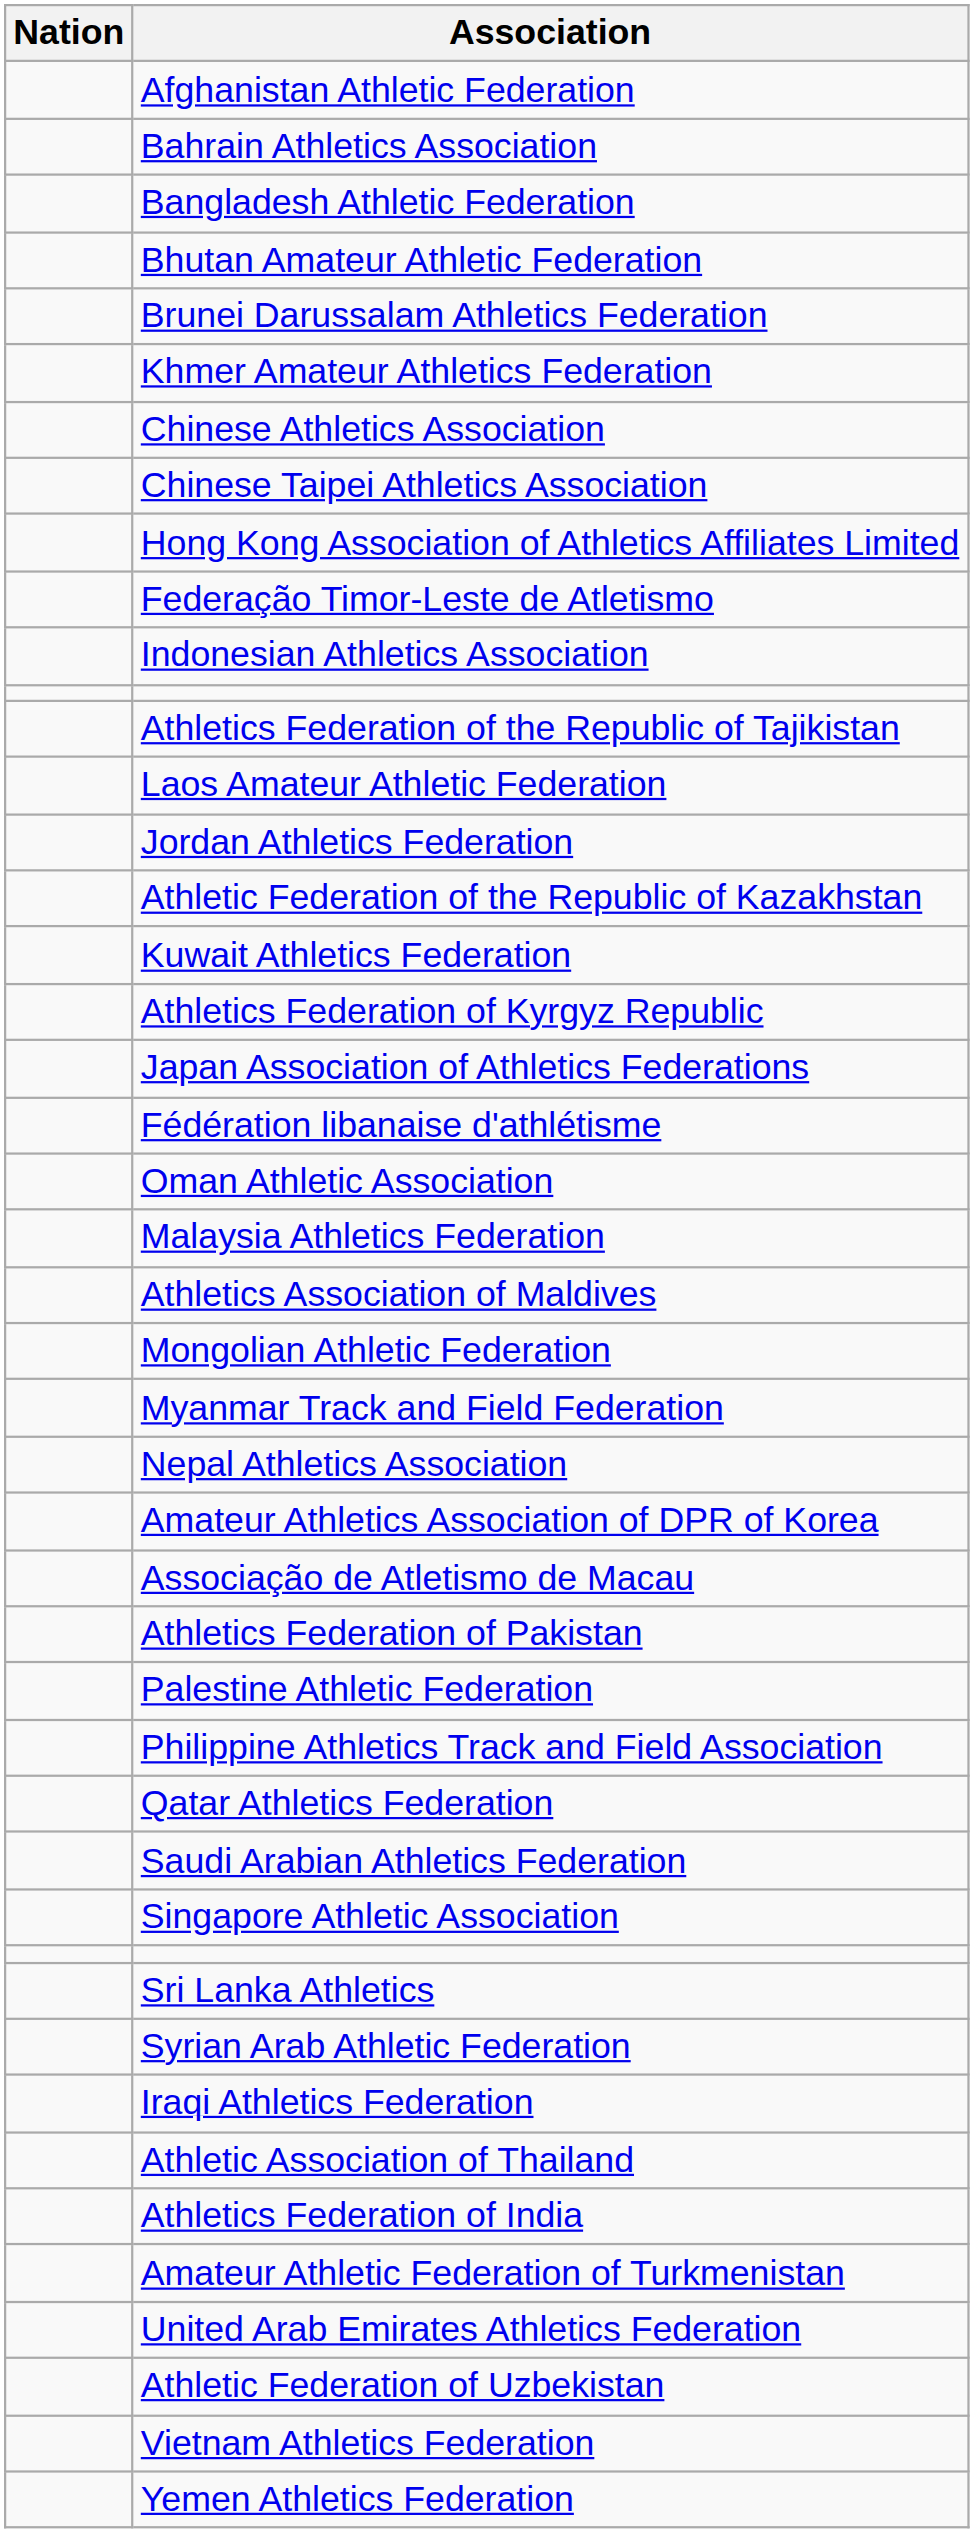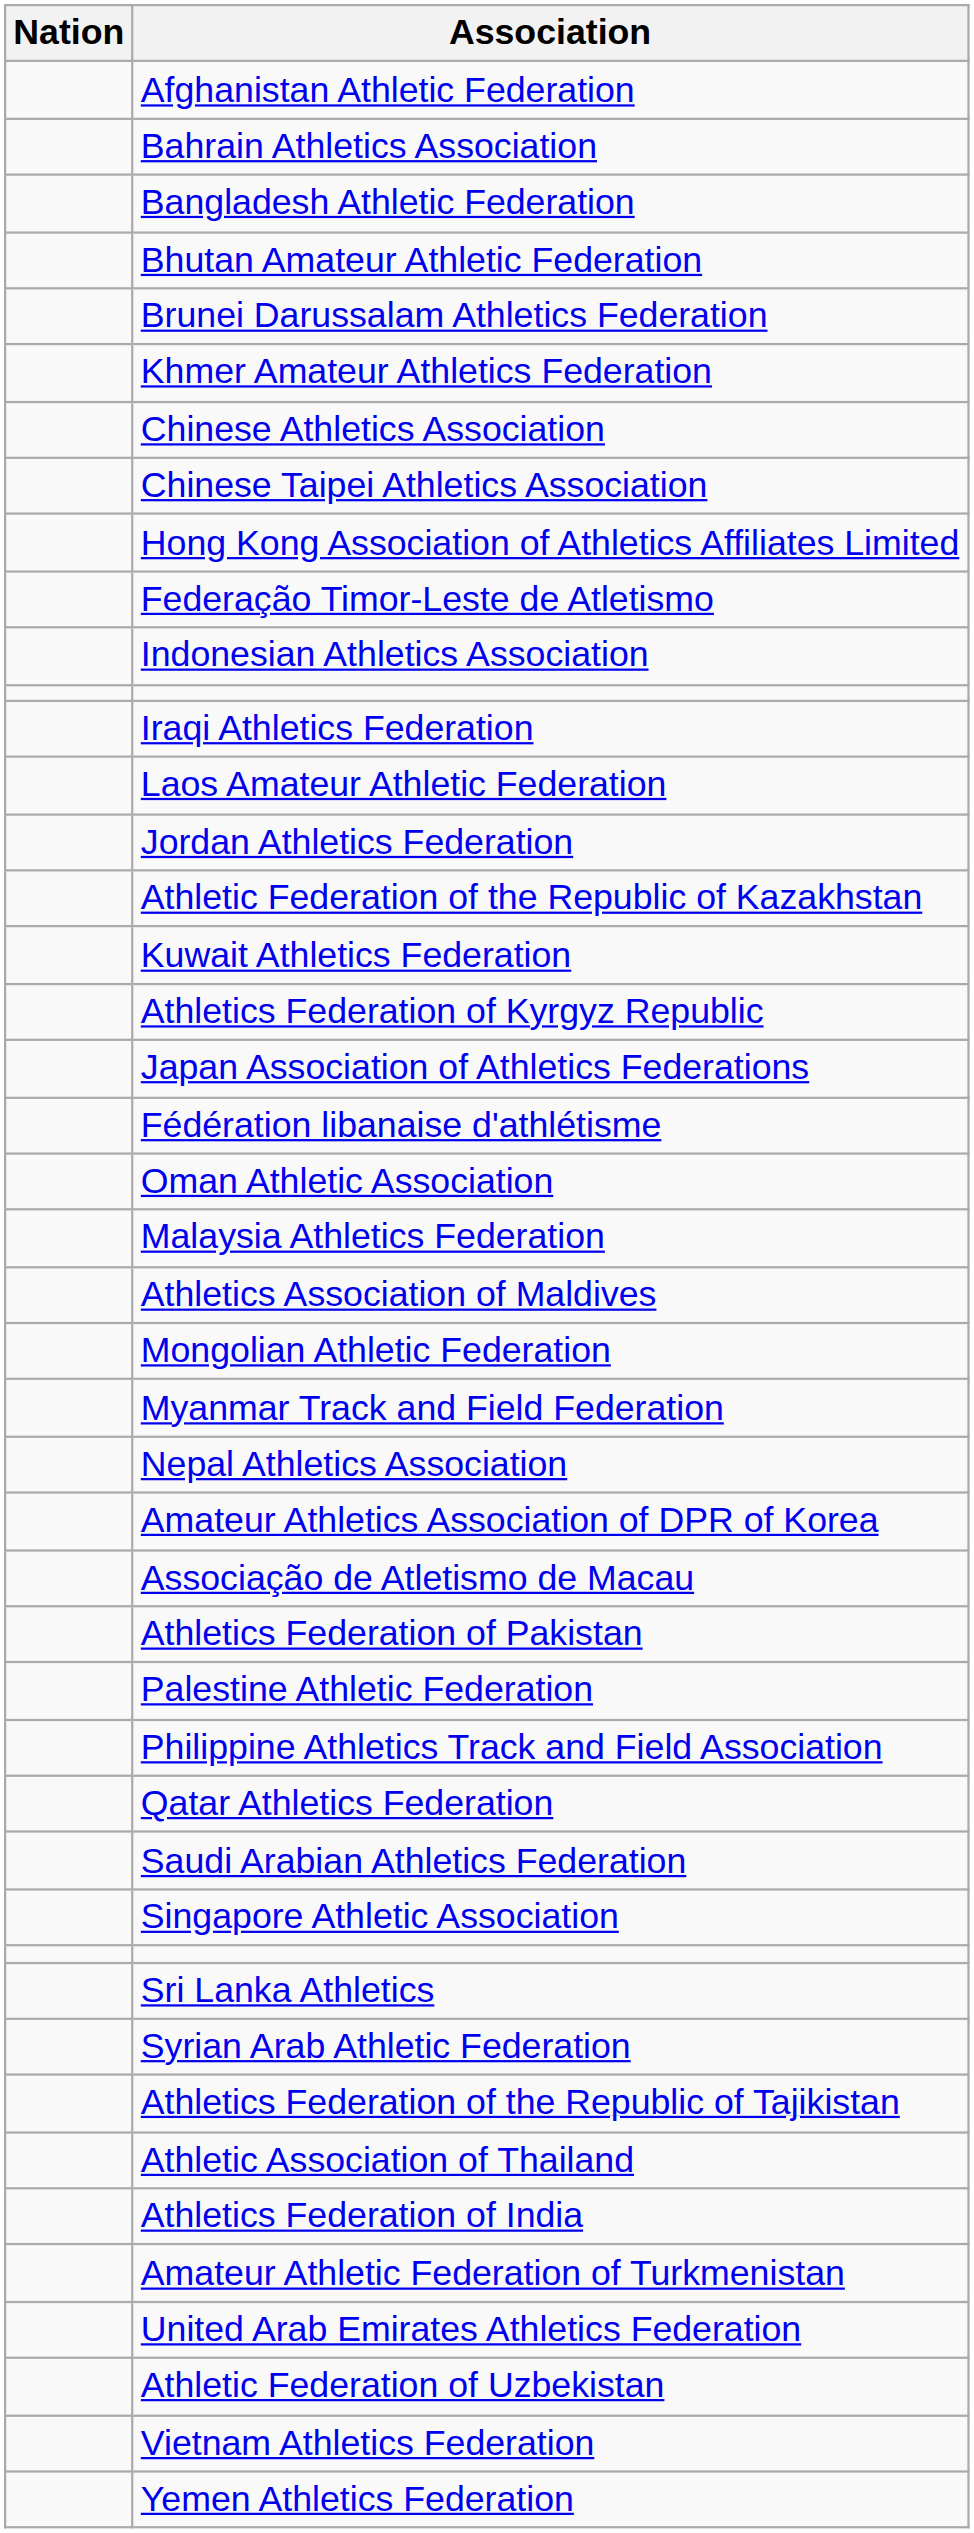(520, 728) Athletics Federation of the Republic of Tajikistan -> (337, 728) Iraqi Athletics Federation
(337, 2102) Iraqi Athletics Federation -> (520, 2102) Athletics Federation of the Republic of Tajikistan
